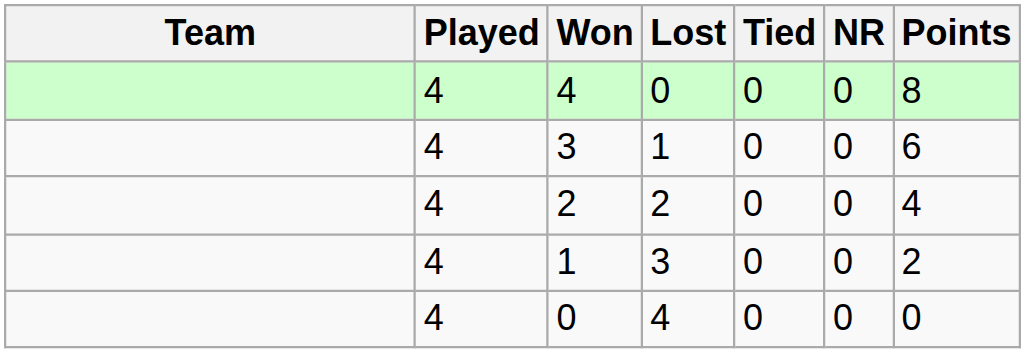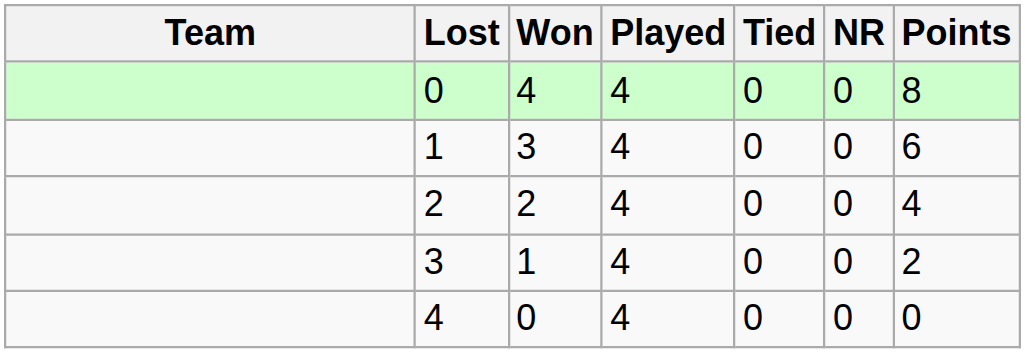columns swapped: (482, 33) <-> (688, 33)
